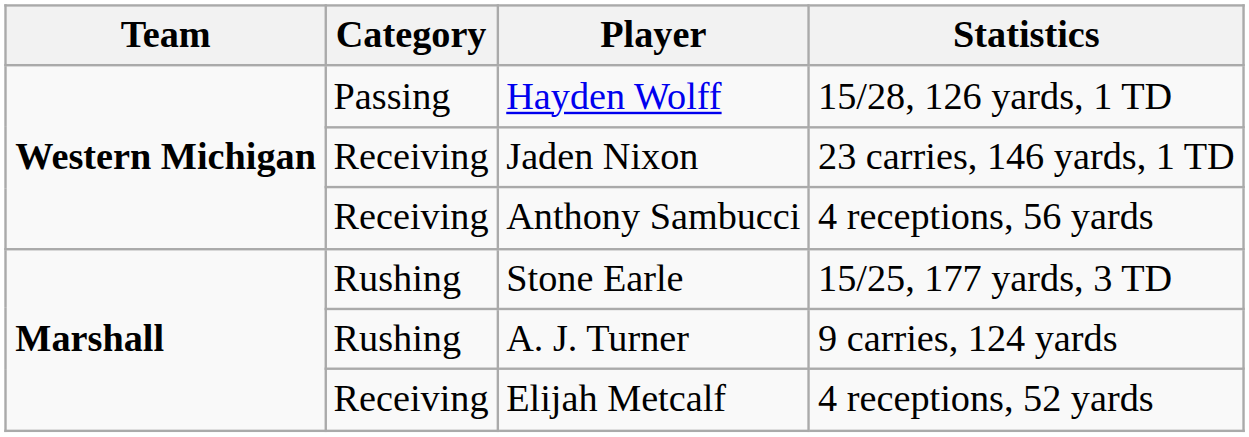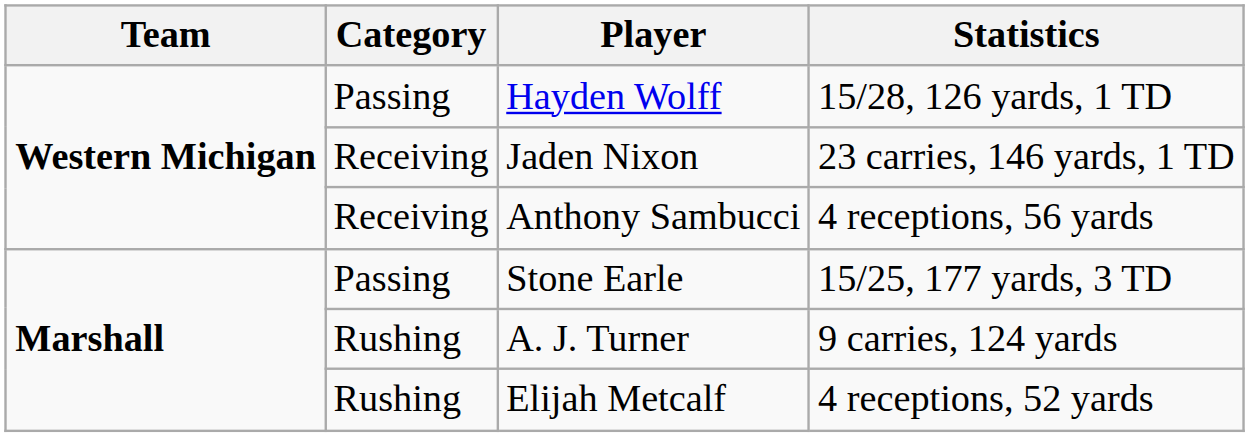(397, 277) Rushing -> (392, 277) Passing
(411, 398) Receiving -> (397, 398) Rushing
